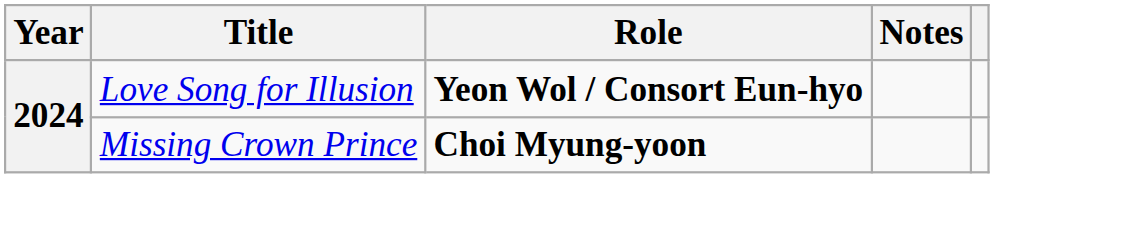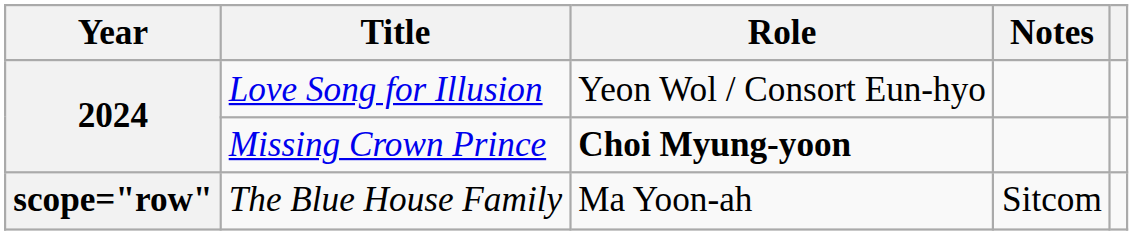(648, 88) bold -> (782, 88) normal
+ row: (395, 199)
